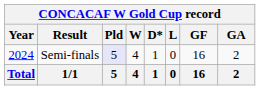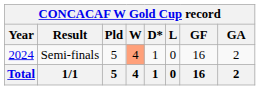(114, 54) lavender background -> (114, 54) no background
(135, 54) no background -> (135, 54) lightsalmon background
